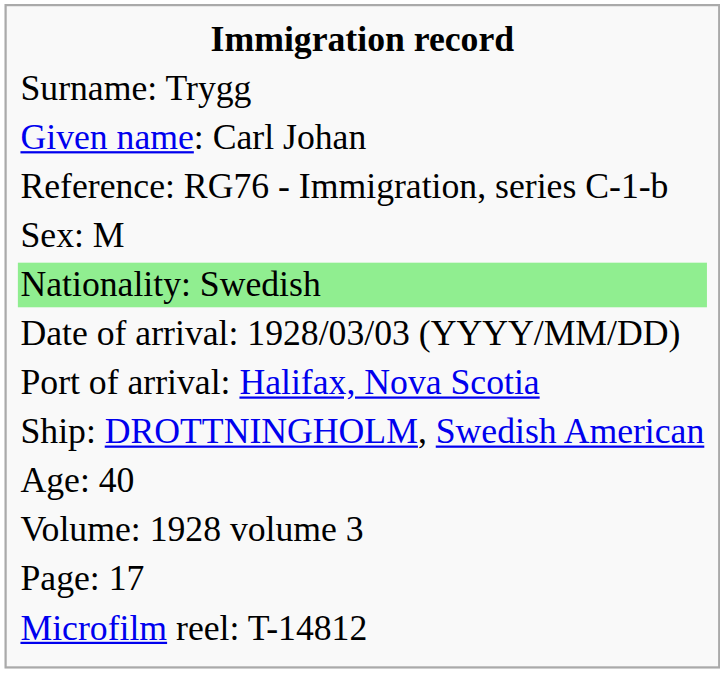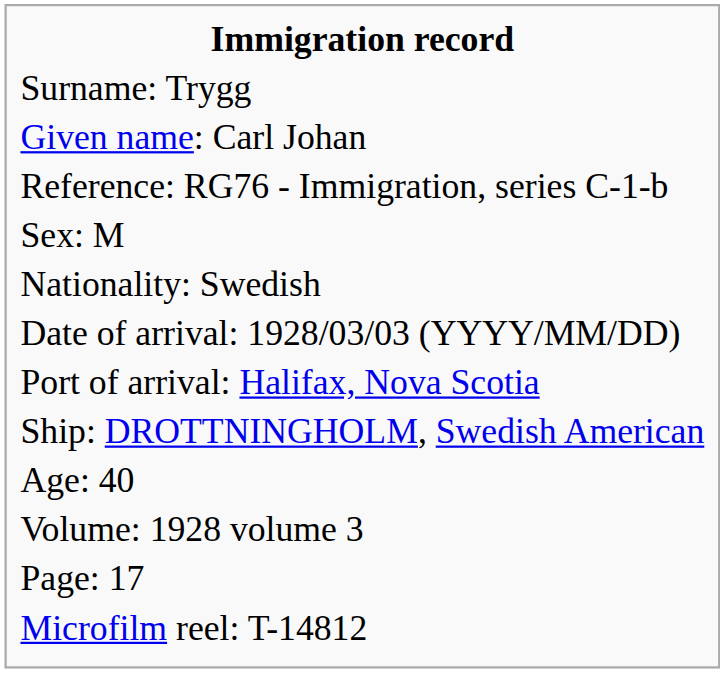(171, 284) lightgreen background -> (171, 284) no background
